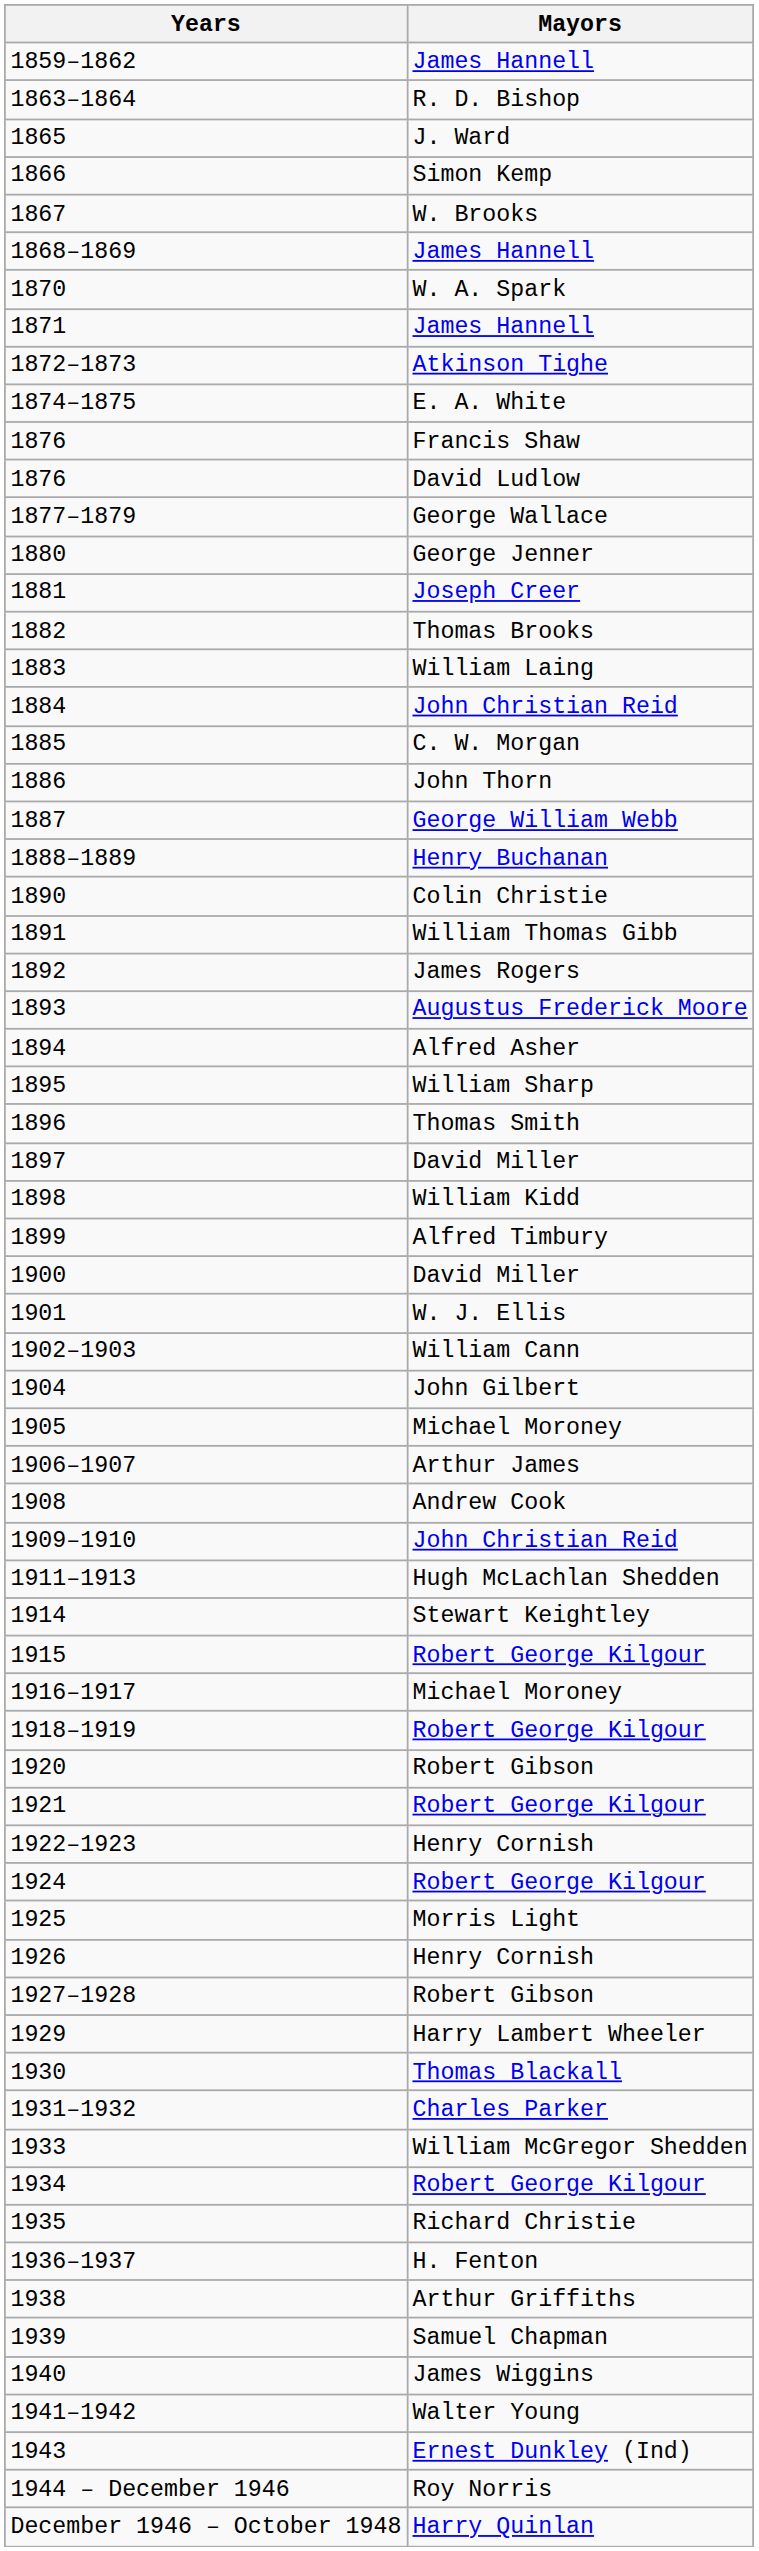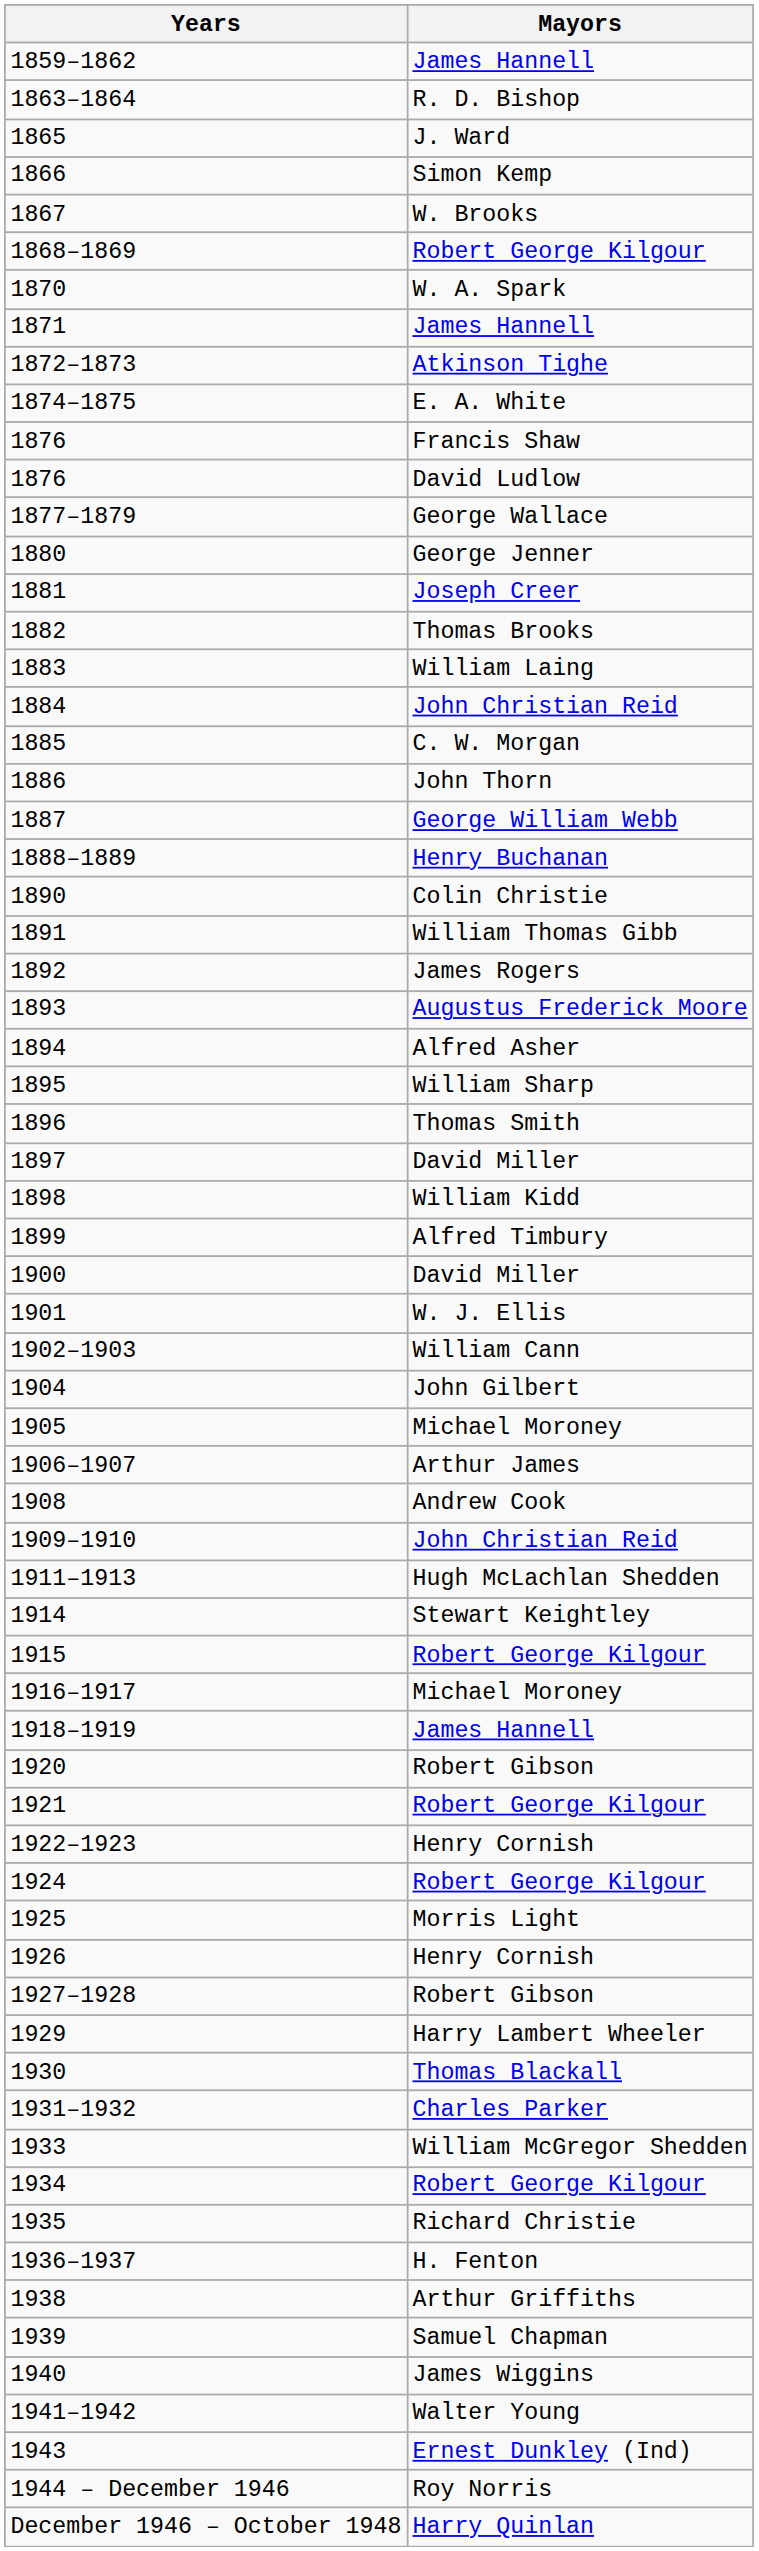(503, 251) James Hannell -> (559, 251) Robert George Kilgour
(559, 1731) Robert George Kilgour -> (503, 1731) James Hannell
